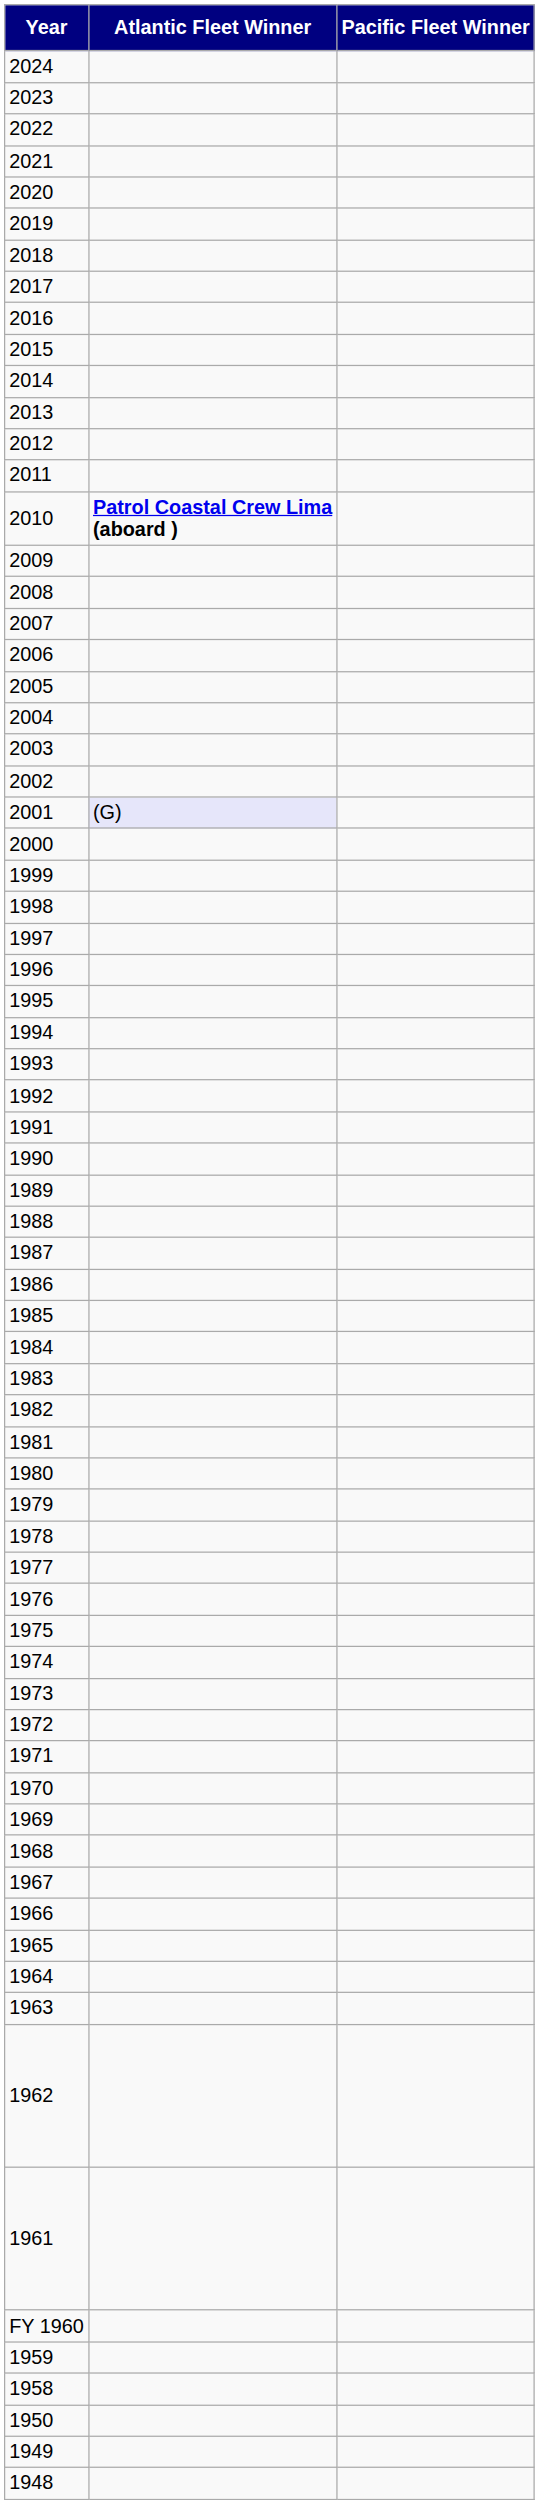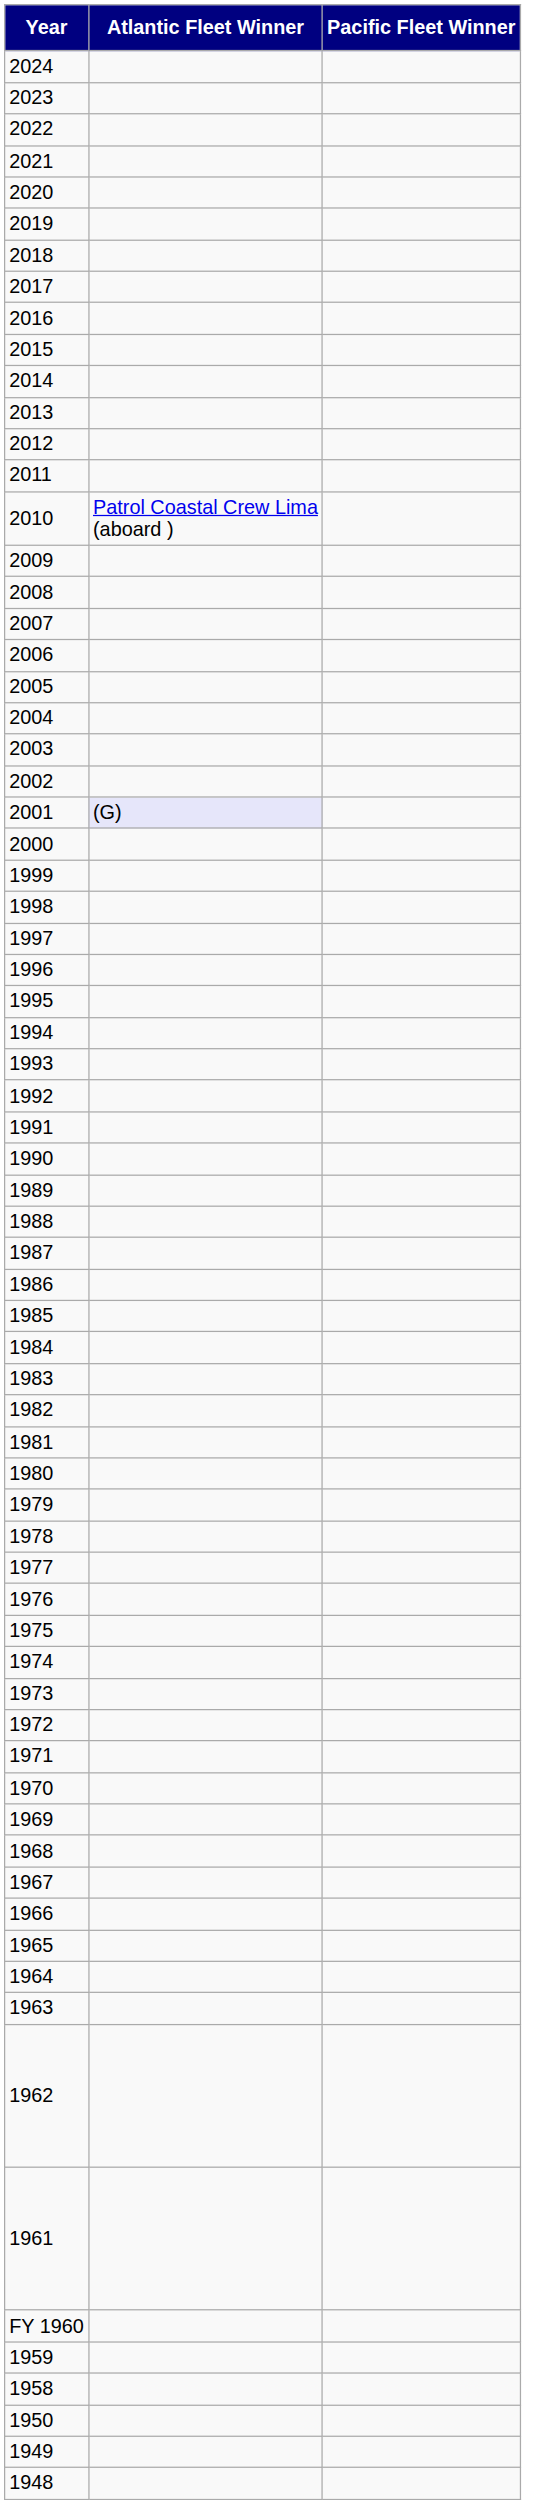(213, 518) bold -> (205, 518) normal
